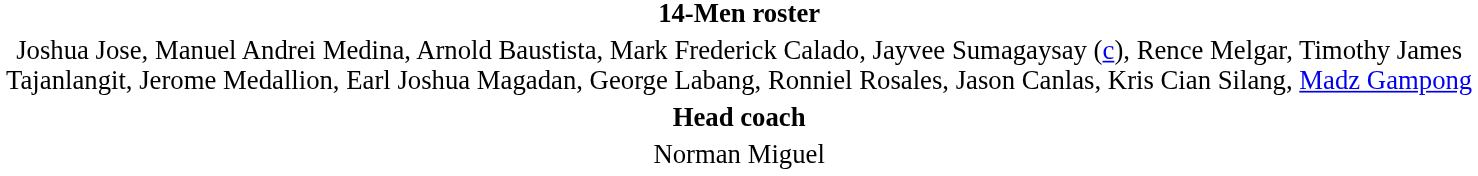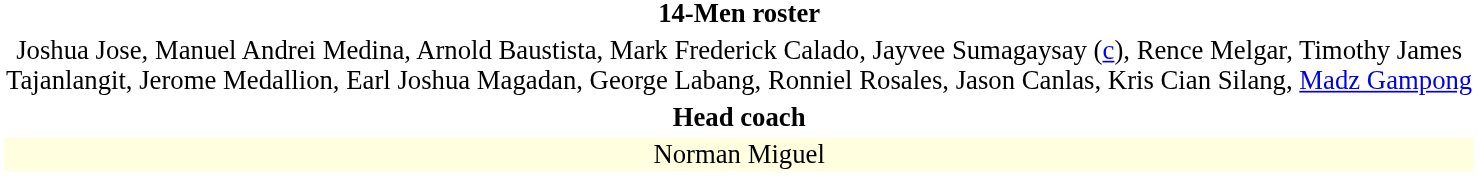(739, 153) no background -> (739, 153) lightyellow background
